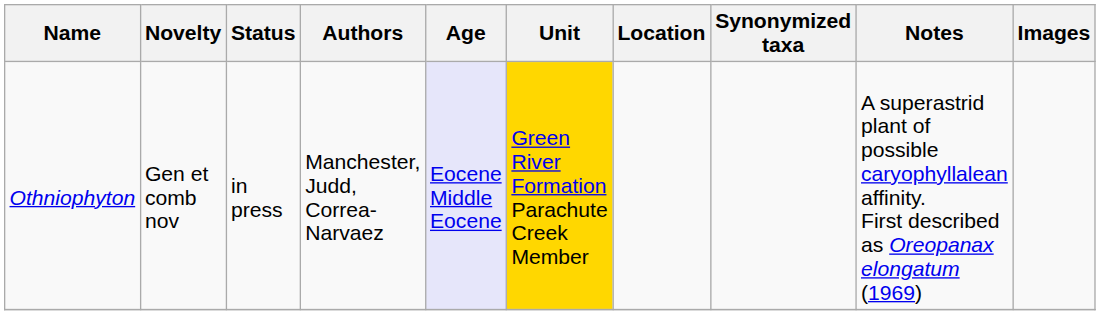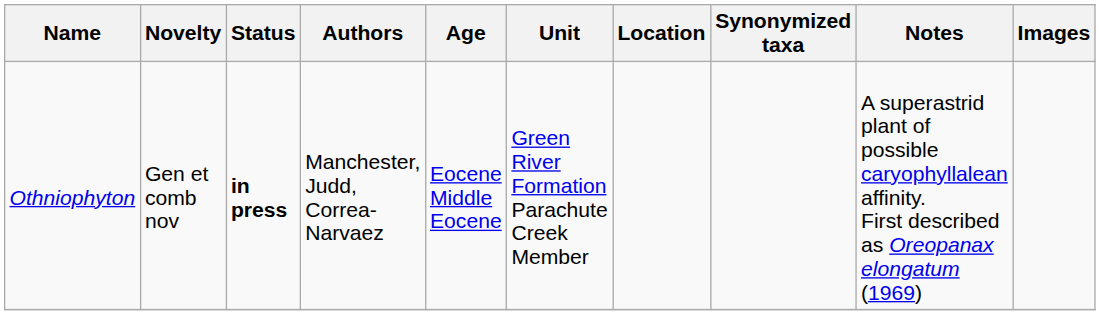(257, 197) normal -> (259, 197) bold
(466, 197) lavender background -> (466, 197) no background
(560, 197) gold background -> (560, 197) no background
